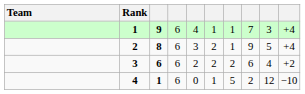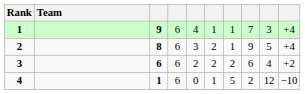columns swapped: (135, 13) <-> (19, 13)
